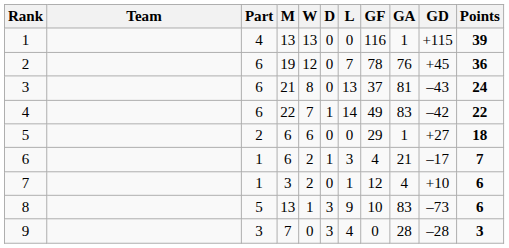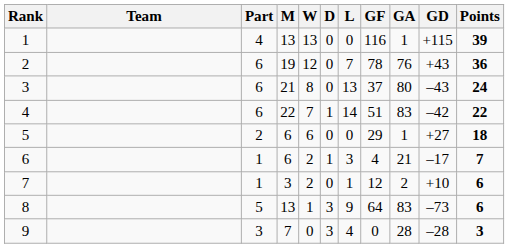(438, 64) +45 -> (438, 64) +43
(404, 87) 81 -> (404, 87) 80
(375, 111) 49 -> (375, 111) 51
(404, 183) 4 -> (404, 183) 2
(375, 207) 10 -> (375, 207) 64
